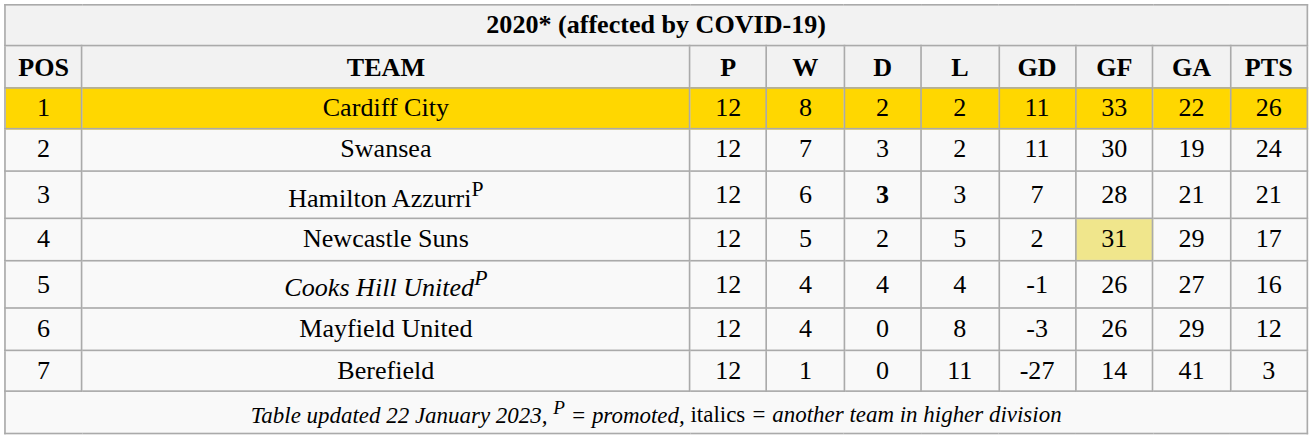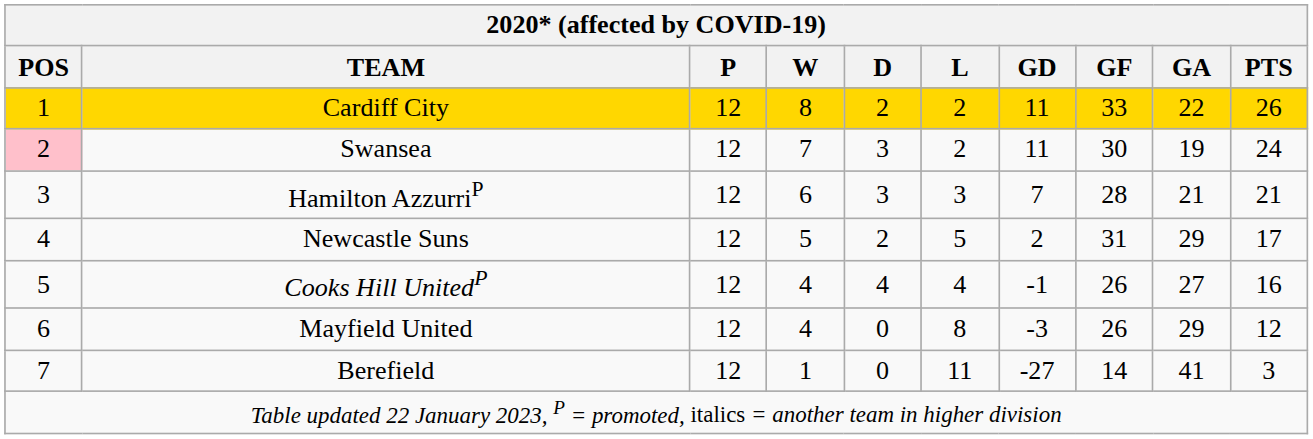(44, 149) no background -> (44, 149) pink background
(883, 194) bold -> (883, 194) normal
(1114, 239) khaki background -> (1114, 239) no background
